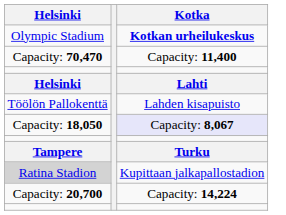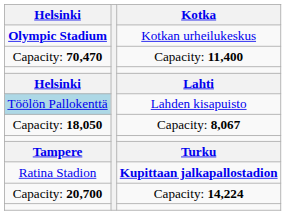(58, 35) normal -> (58, 35) bold
(192, 35) bold -> (199, 35) normal
(58, 104) no background -> (58, 104) lightblue background
(192, 124) lavender background -> (199, 124) no background
(58, 172) lightgrey background -> (58, 172) no background
(192, 172) normal -> (199, 172) bold
